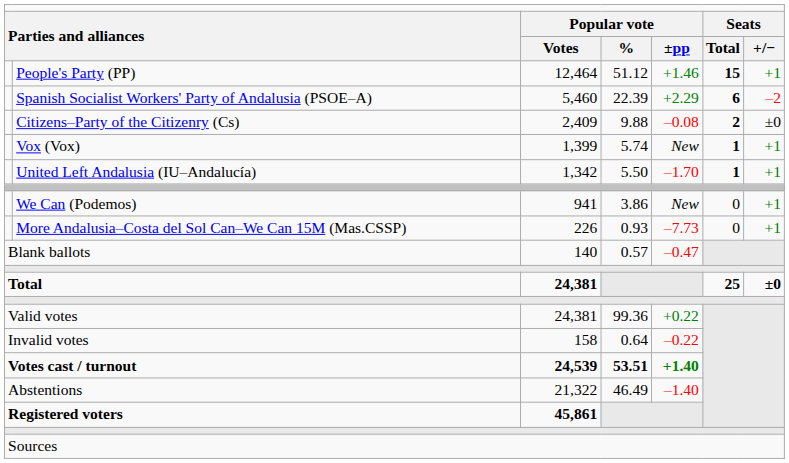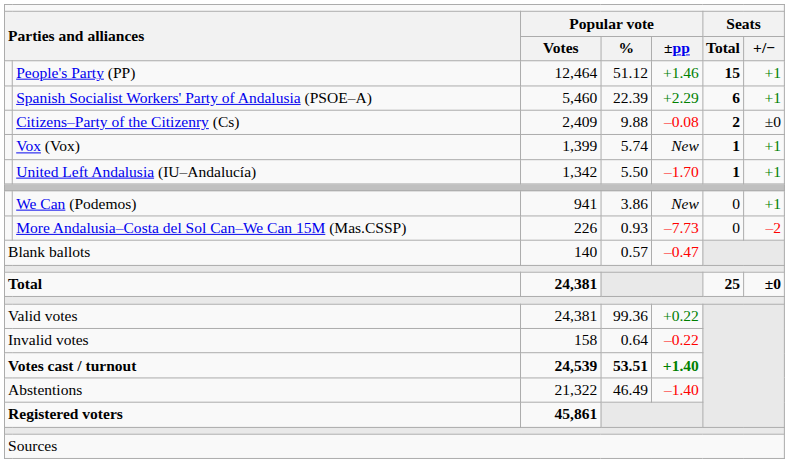(773, 97) –2 -> (773, 97) +1
(773, 228) +1 -> (773, 228) –2
